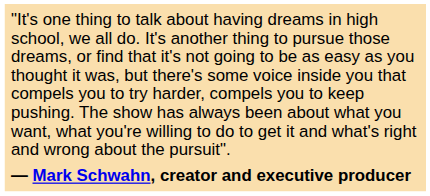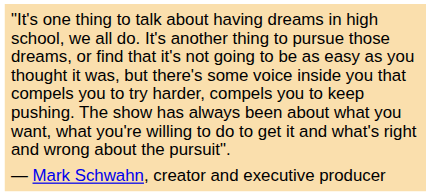(211, 176) bold -> (198, 176) normal
